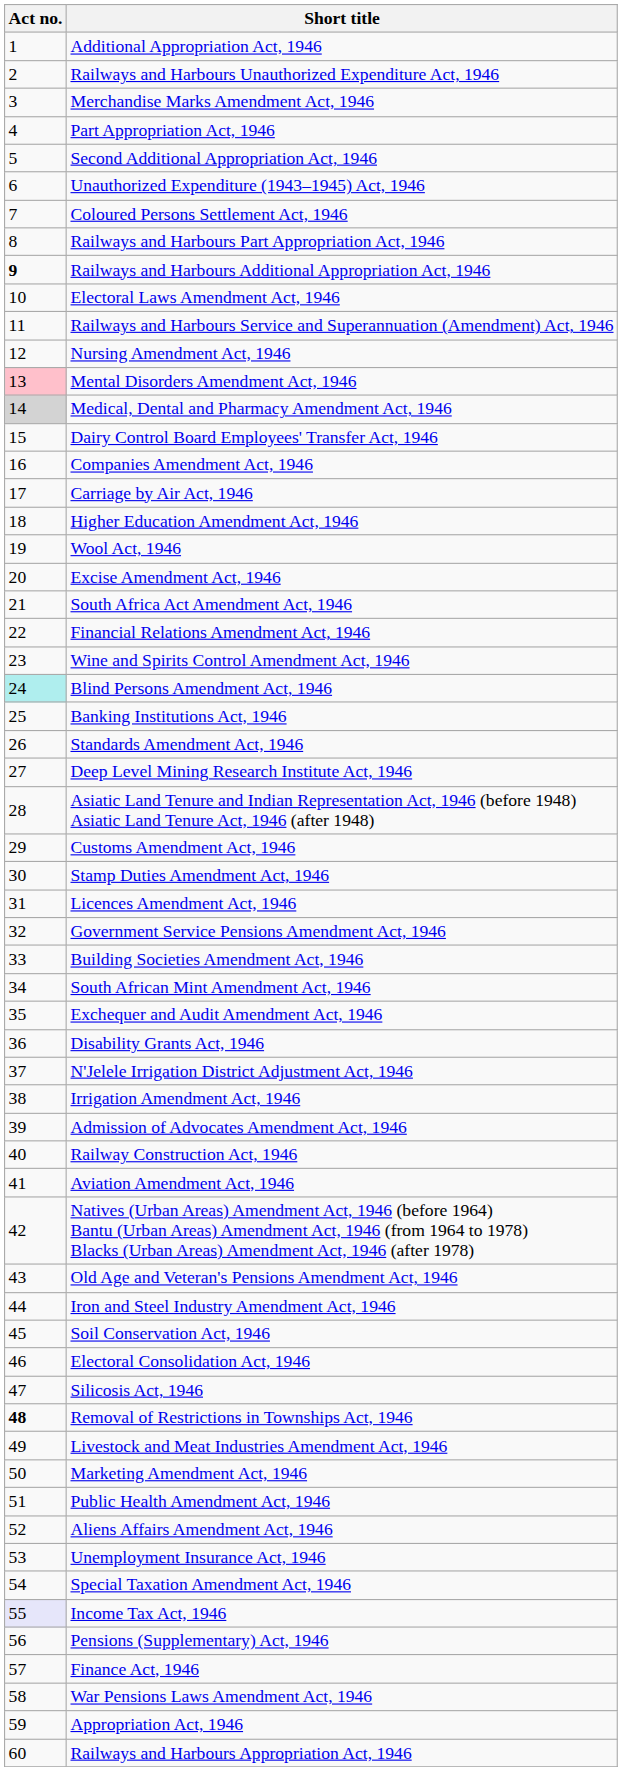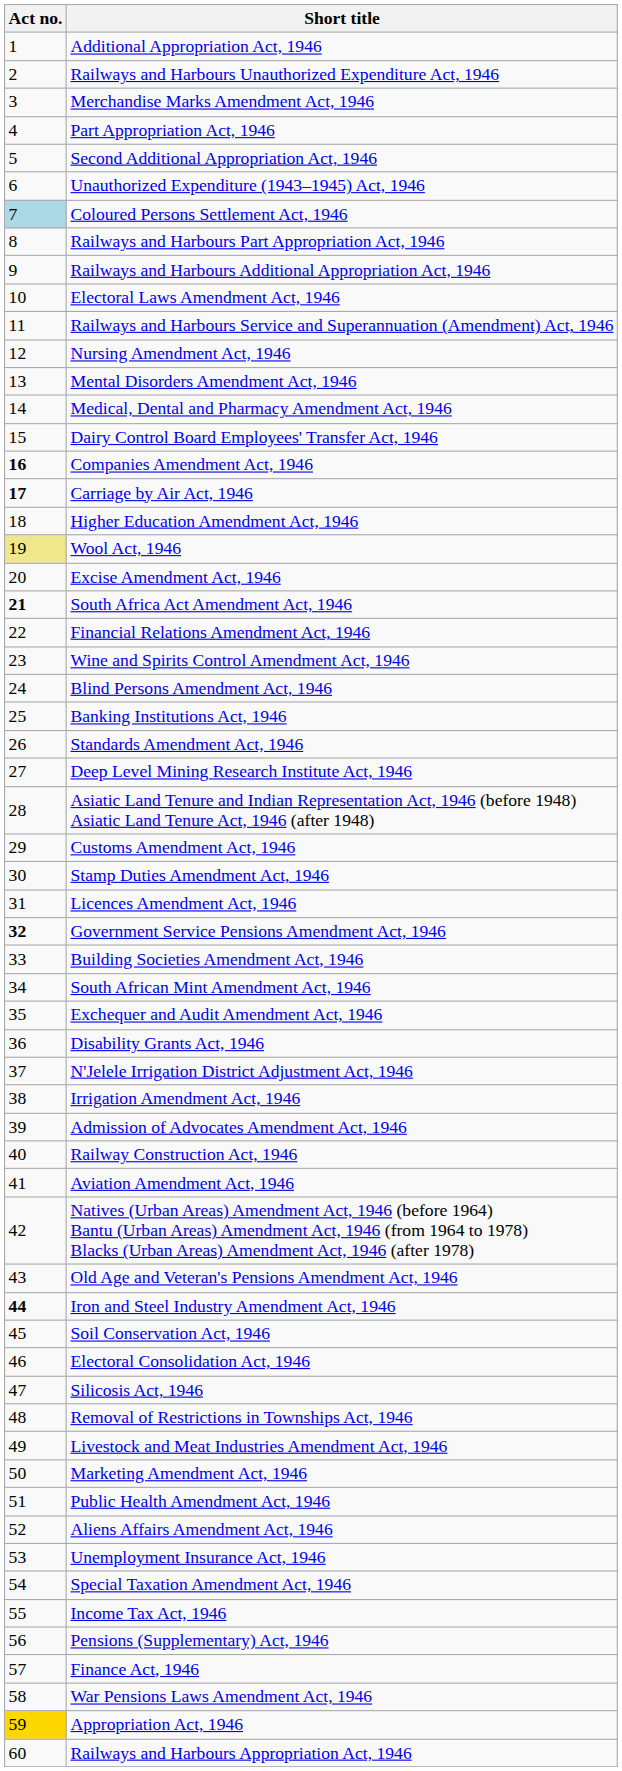(13, 213) no background -> (13, 213) lightblue background
(13, 269) bold -> (13, 269) normal
(17, 381) pink background -> (17, 381) no background
(17, 409) lightgrey background -> (17, 409) no background
(17, 465) normal -> (17, 465) bold
(17, 492) normal -> (17, 492) bold
(17, 548) no background -> (17, 548) khaki background
(17, 604) normal -> (17, 604) bold
(17, 688) paleturquoise background -> (17, 688) no background
(17, 931) normal -> (17, 931) bold
(17, 1306) normal -> (17, 1306) bold
(17, 1417) bold -> (17, 1417) normal
(17, 1613) lavender background -> (17, 1613) no background
(17, 1724) no background -> (17, 1724) gold background
